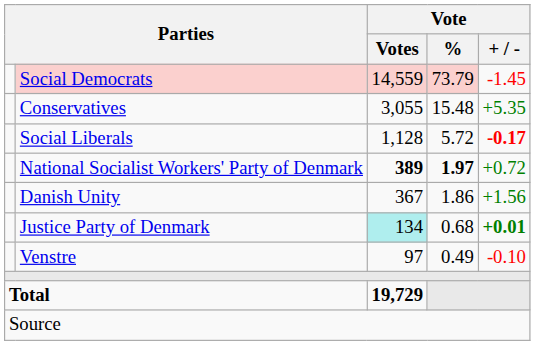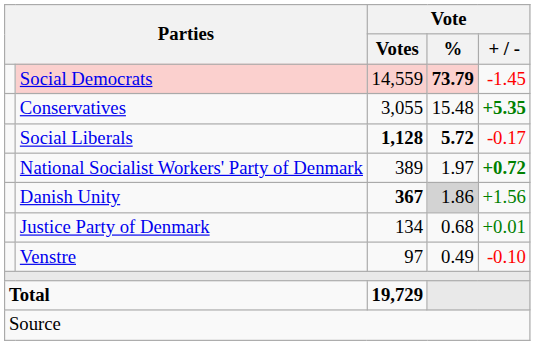(453, 78) normal -> (453, 78) bold
(504, 108) normal -> (504, 108) bold
(402, 138) normal -> (402, 138) bold
(457, 138) normal -> (457, 138) bold
(506, 138) bold -> (506, 138) normal
(409, 167) bold -> (409, 167) normal
(457, 167) bold -> (457, 167) normal
(504, 167) normal -> (504, 167) bold
(409, 197) normal -> (409, 197) bold
(457, 197) no background -> (457, 197) lightgrey background
(409, 227) paleturquoise background -> (409, 227) no background
(504, 227) bold -> (504, 227) normal
